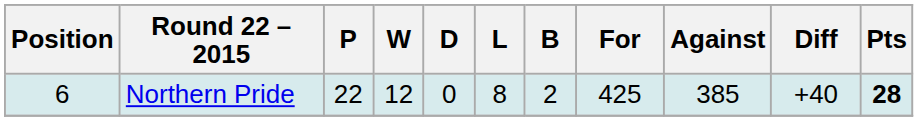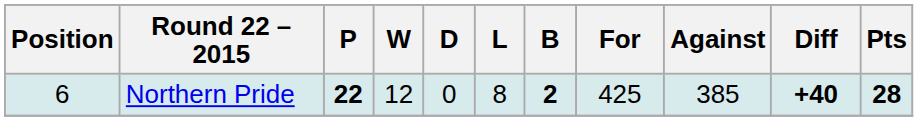(348, 95) normal -> (348, 95) bold
(550, 95) normal -> (550, 95) bold
(816, 95) normal -> (816, 95) bold
